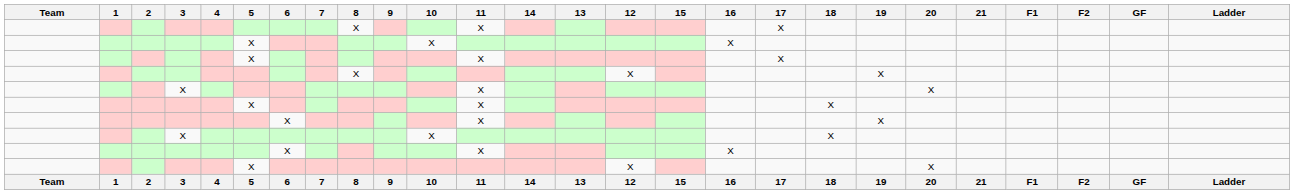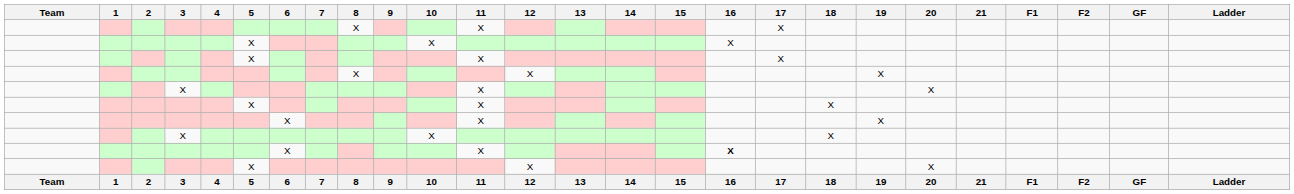columns swapped: (630, 12) <-> (530, 12)
(731, 151) normal -> (731, 151) bold
